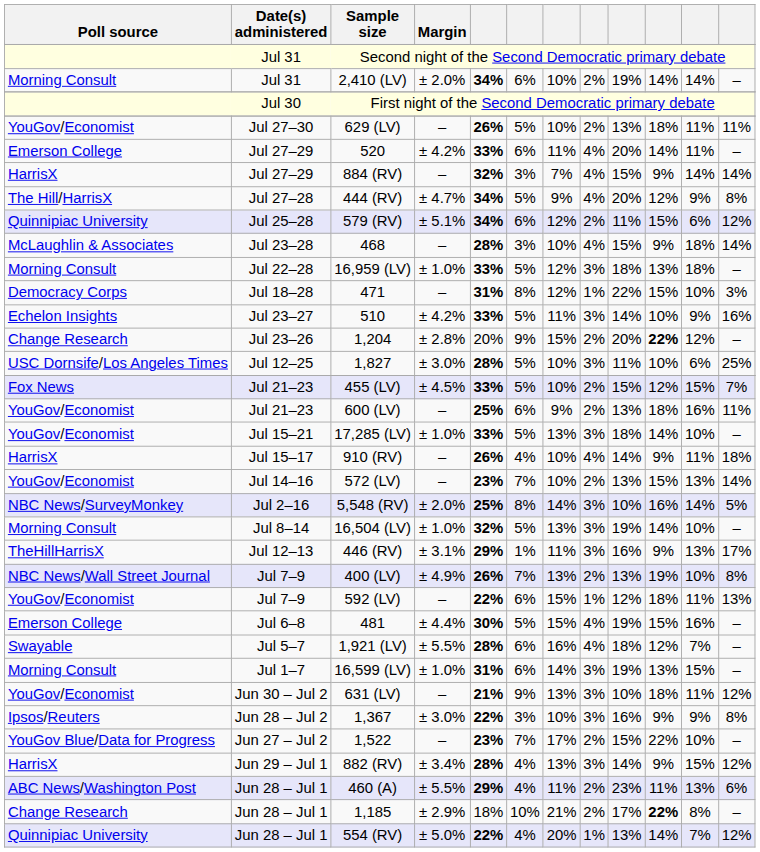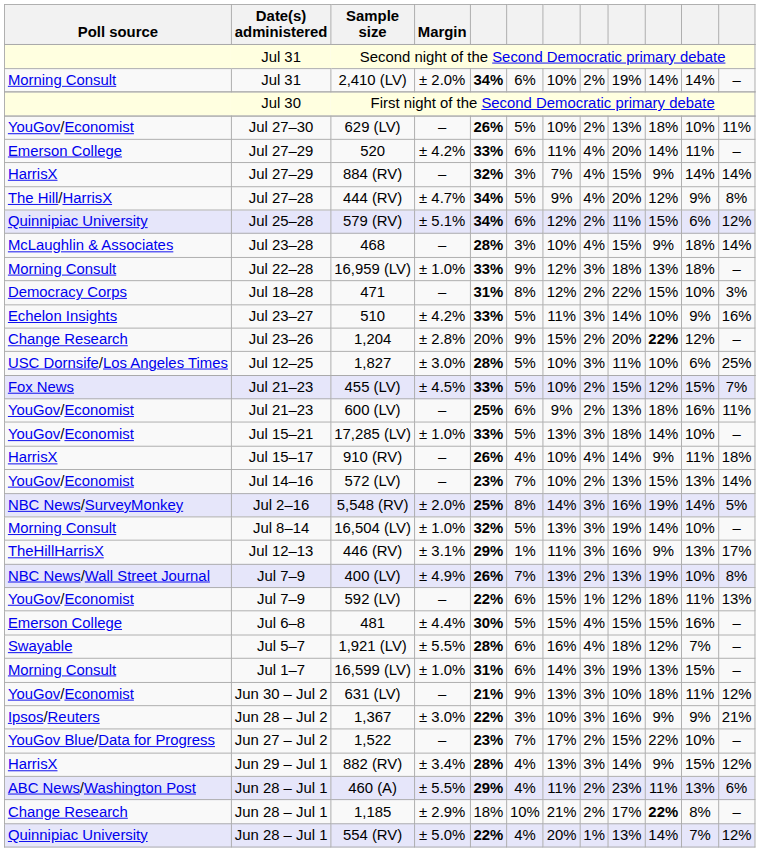(700, 127) 11% -> (700, 127) 10%
(525, 269) 5% -> (525, 269) 9%
(594, 292) 1% -> (594, 292) 2%
(627, 505) 10% -> (627, 505) 16%
(663, 505) 16% -> (663, 505) 19%
(627, 623) 19% -> (627, 623) 15%
(737, 717) 8% -> (737, 717) 21%
